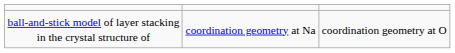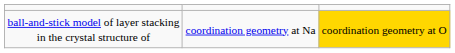(384, 30) no background -> (384, 30) gold background
